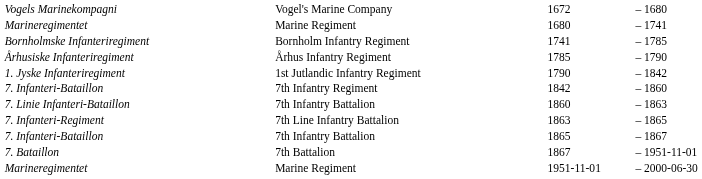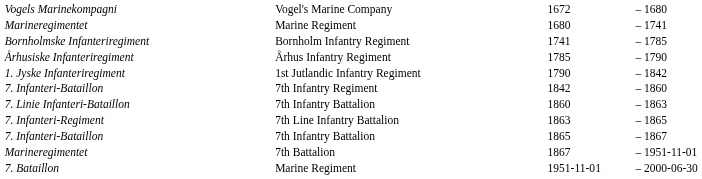(32, 152) 7. Bataillon -> (46, 152) Marineregimentet
(46, 168) Marineregimentet -> (32, 168) 7. Bataillon
